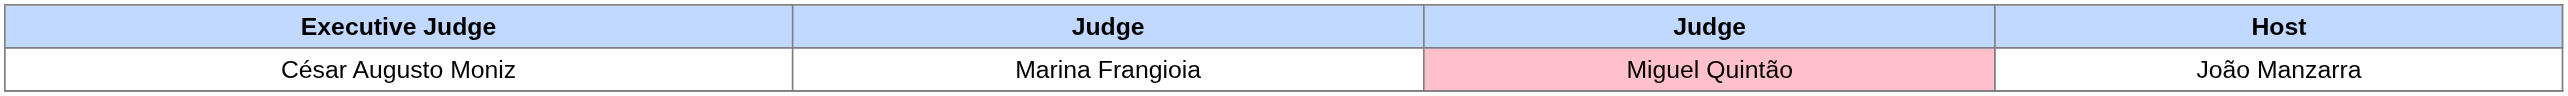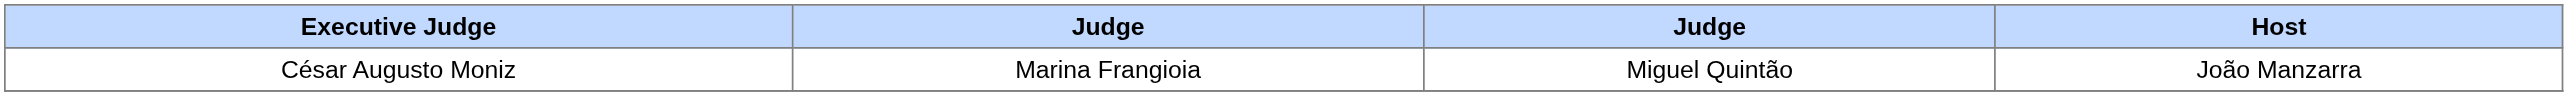(1710, 69) pink background -> (1710, 69) no background
